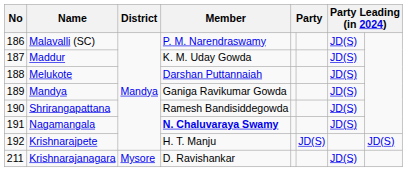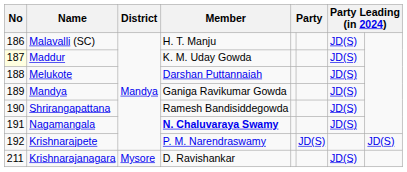(214, 41) P. M. Narendraswamy -> (189, 41) H. T. Manju
(16, 58) no background -> (16, 58) lightyellow background
(189, 141) H. T. Manju -> (214, 141) P. M. Narendraswamy
